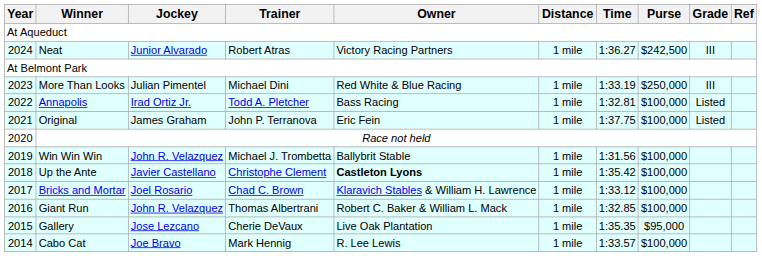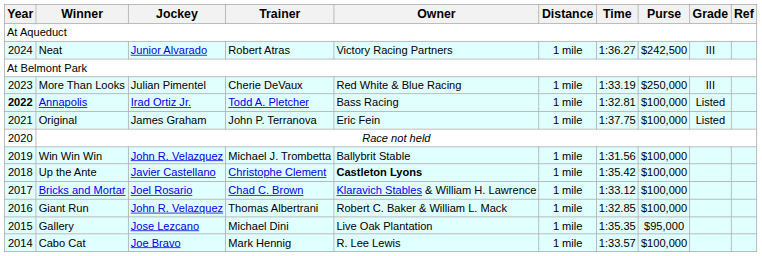(259, 85) Michael Dini -> (265, 85) Cherie DeVaux
(20, 103) normal -> (20, 103) bold
(265, 225) Cherie DeVaux -> (259, 225) Michael Dini
